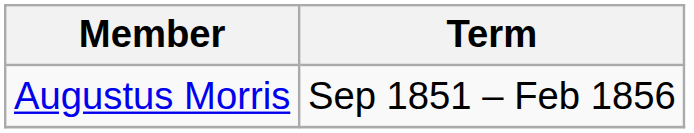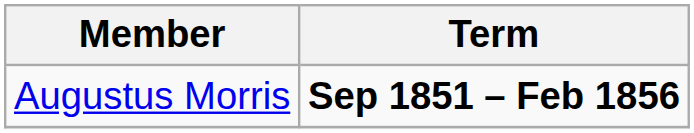(492, 95) normal -> (494, 95) bold
